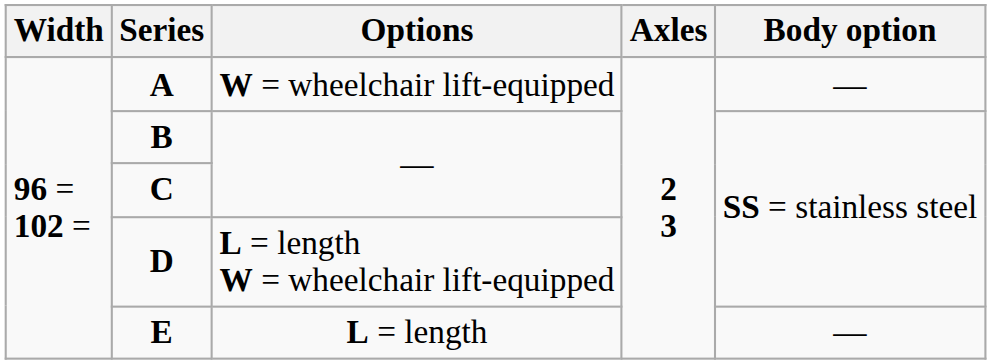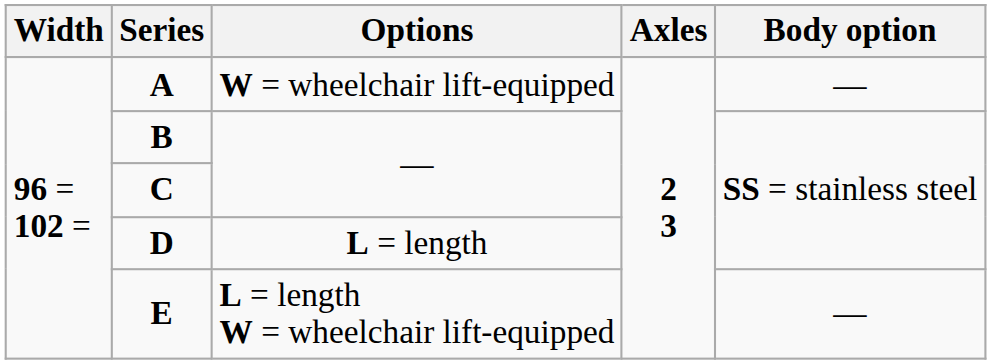(417, 260) L = length W = wheelchair lift-equipped -> (417, 242) L = length
(417, 332) L = length -> (417, 313) L = length W = wheelchair lift-equipped
